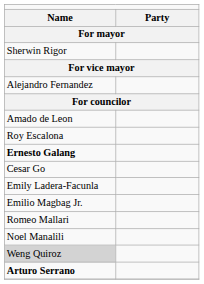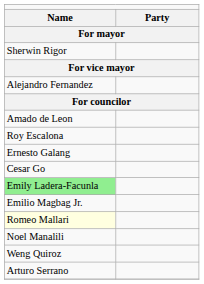(41, 153) bold -> (38, 153) normal
(53, 186) no background -> (53, 186) lightgreen background
(38, 220) no background -> (38, 220) lightyellow background
(34, 254) lightgrey background -> (34, 254) no background
(41, 271) bold -> (38, 271) normal
